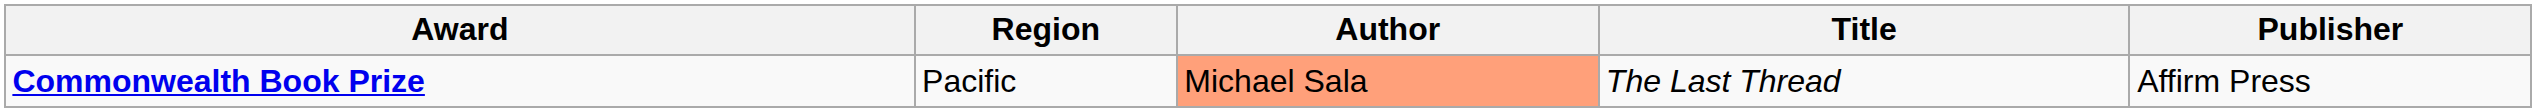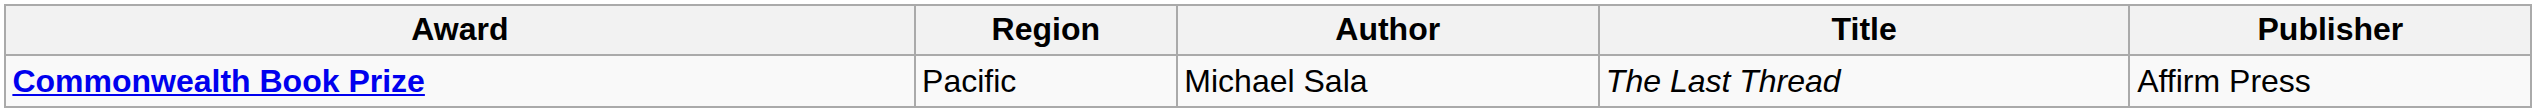(1276, 80) lightsalmon background -> (1276, 80) no background
